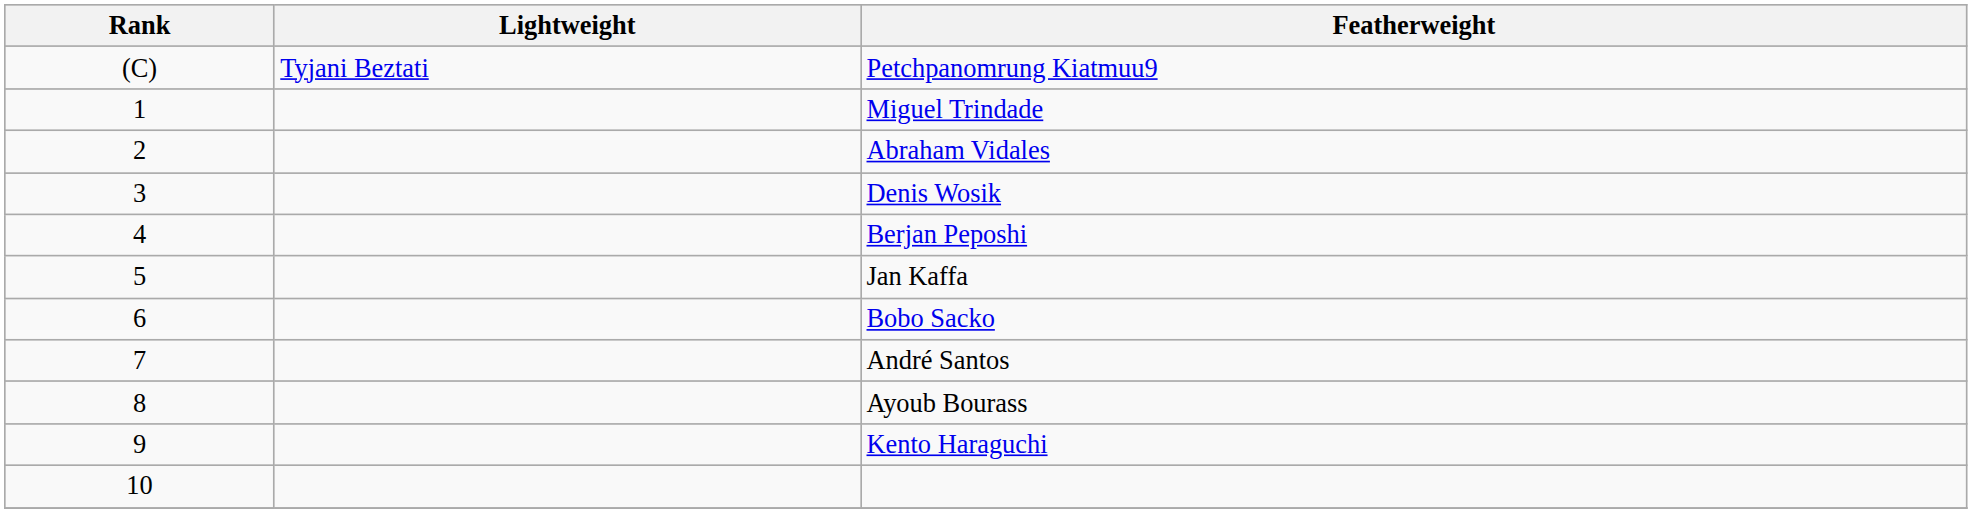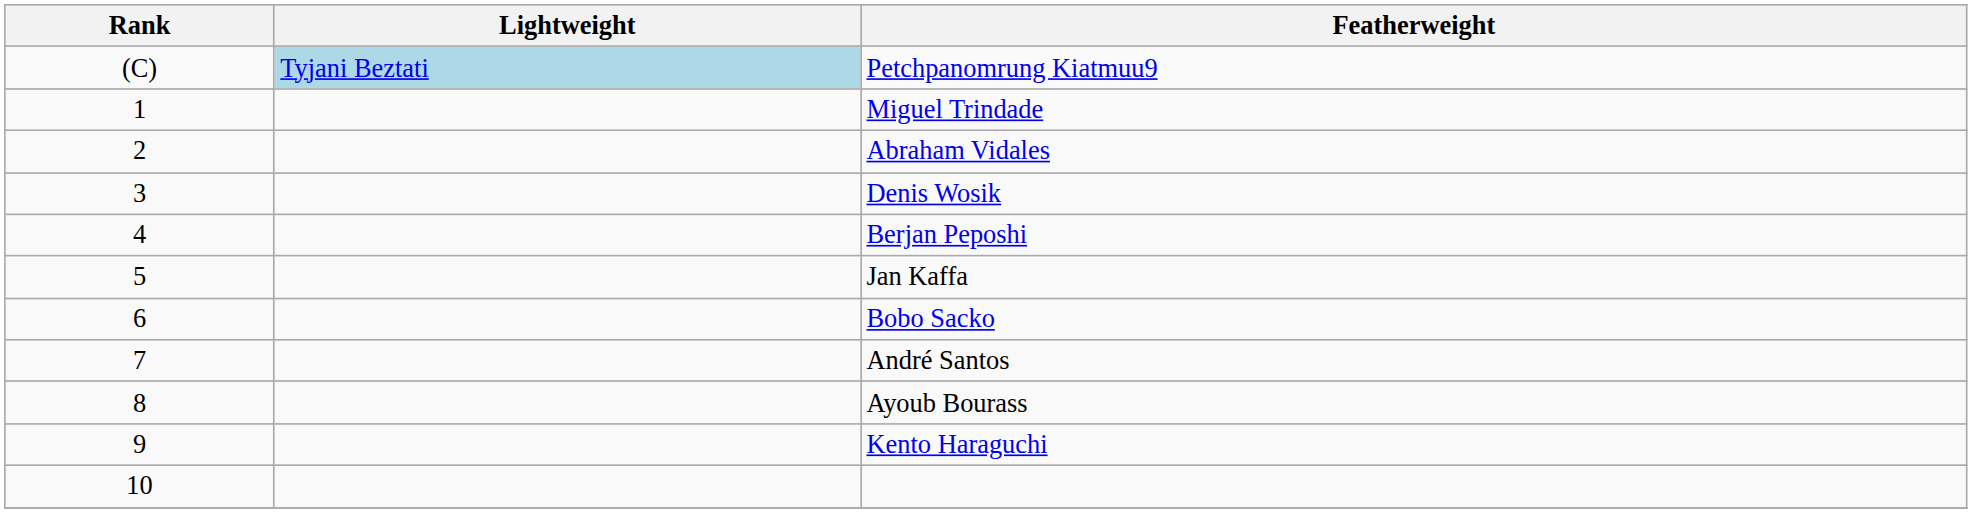(355, 67) no background -> (355, 67) lightblue background
